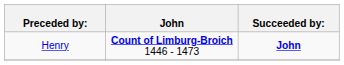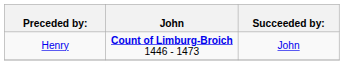(289, 46) bold -> (289, 46) normal
